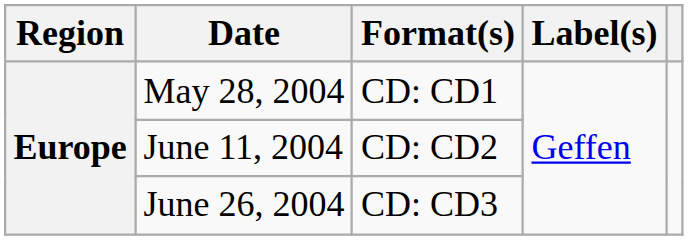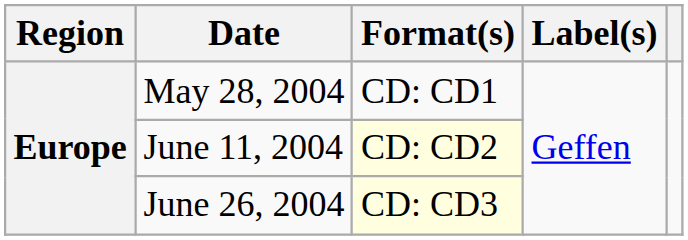(429, 147) no background -> (429, 147) lightyellow background
(429, 204) no background -> (429, 204) lightyellow background
